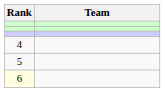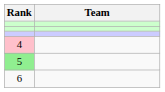(19, 44) no background -> (19, 44) pink background
(19, 61) no background -> (19, 61) lightgreen background
(19, 78) lightyellow background -> (19, 78) no background
